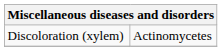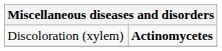(172, 35) normal -> (172, 35) bold
